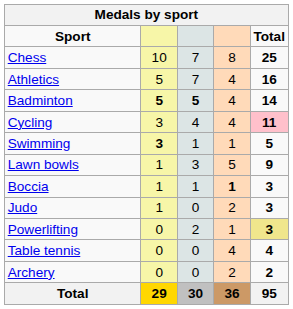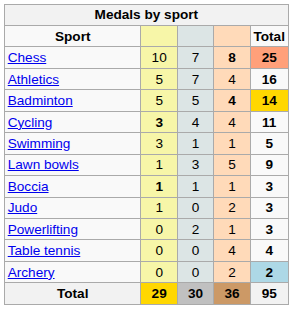(232, 58) normal -> (232, 58) bold
(269, 58) no background -> (269, 58) lightsalmon background
(159, 101) bold -> (159, 101) normal
(196, 101) bold -> (196, 101) normal
(232, 101) normal -> (232, 101) bold
(269, 101) no background -> (269, 101) gold background
(159, 122) normal -> (159, 122) bold
(269, 122) pink background -> (269, 122) no background
(159, 143) bold -> (159, 143) normal
(159, 186) normal -> (159, 186) bold
(232, 186) bold -> (232, 186) normal
(269, 229) khaki background -> (269, 229) no background
(269, 272) no background -> (269, 272) lightblue background
